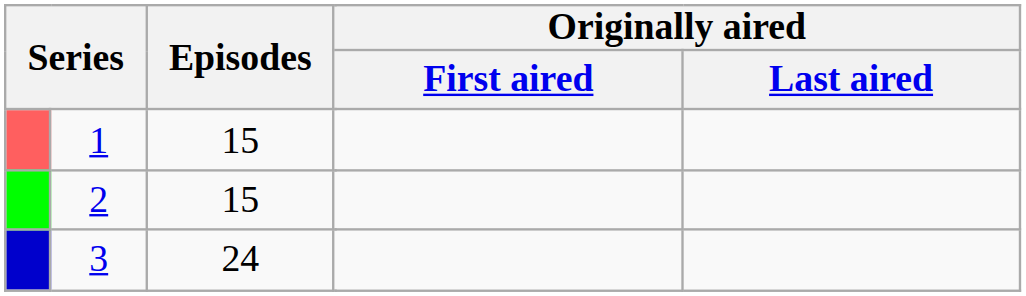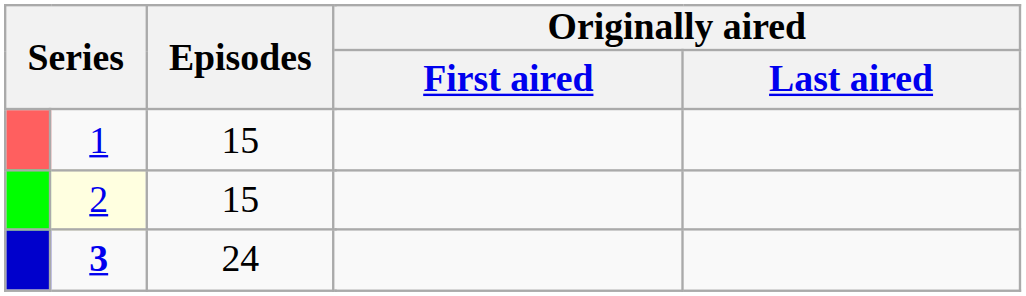(99, 199) no background -> (99, 199) lightyellow background
(99, 258) normal -> (99, 258) bold
